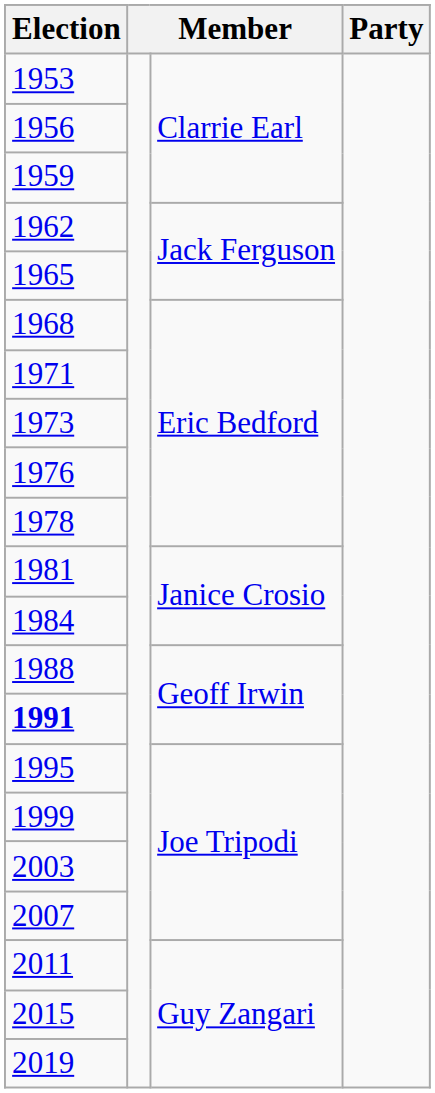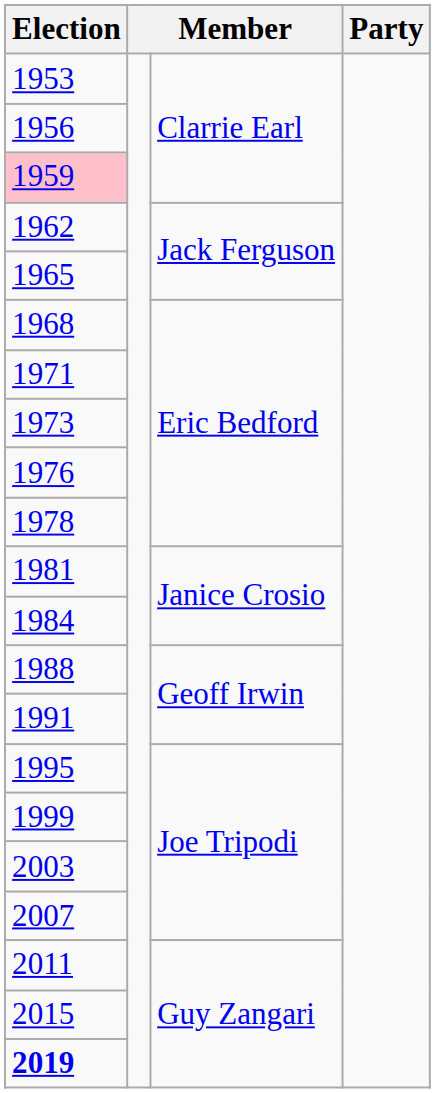(43, 176) no background -> (43, 176) pink background
(43, 718) bold -> (43, 718) normal
(43, 1062) normal -> (43, 1062) bold
